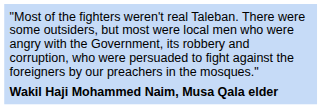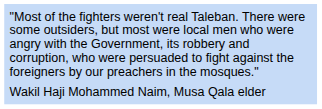(144, 92) bold -> (138, 92) normal
